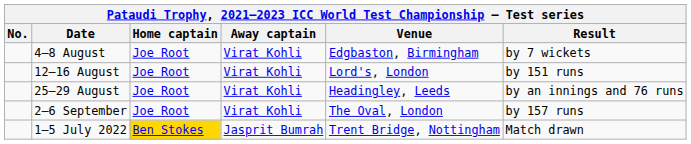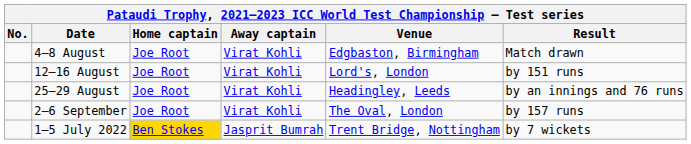(548, 53) by 7 wickets -> (545, 53) Match drawn
(545, 130) Match drawn -> (548, 130) by 7 wickets
